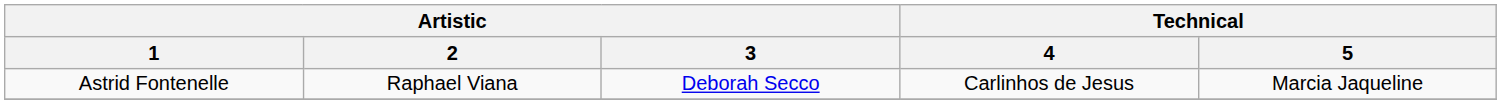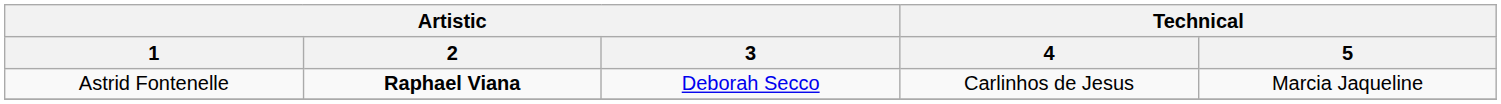(452, 84) normal -> (452, 84) bold
